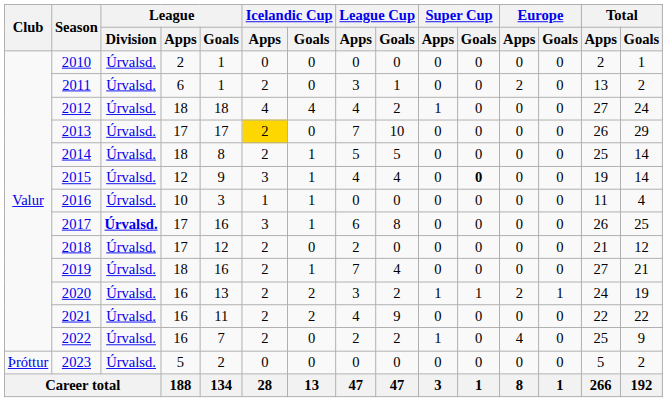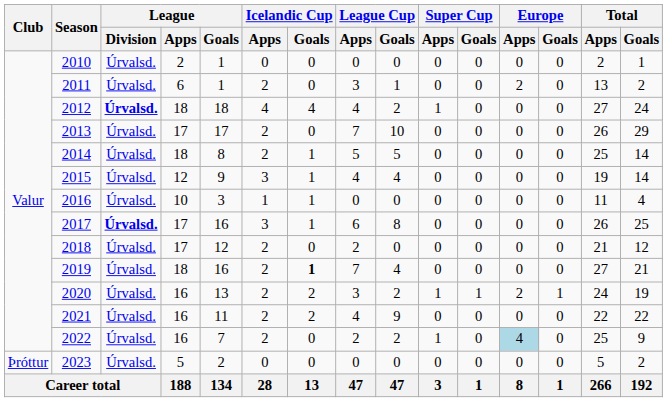(131, 108) normal -> (131, 108) bold
(265, 131) gold background -> (265, 131) no background
(479, 177) bold -> (479, 177) normal
(312, 270) normal -> (312, 270) bold
(519, 339) no background -> (519, 339) lightblue background
